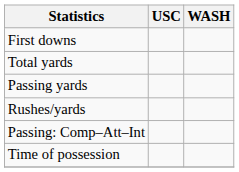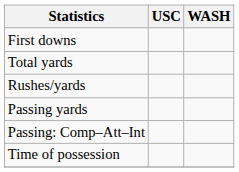rows swapped: (47, 108) <-> (48, 85)
